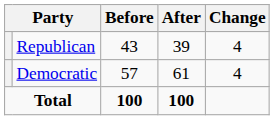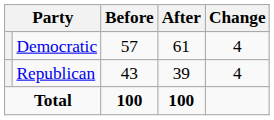rows swapped: (57, 73) <-> (56, 45)
